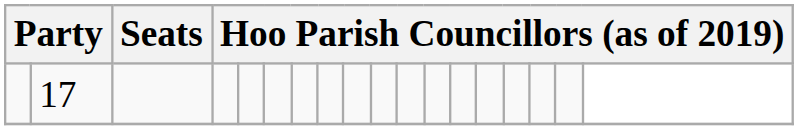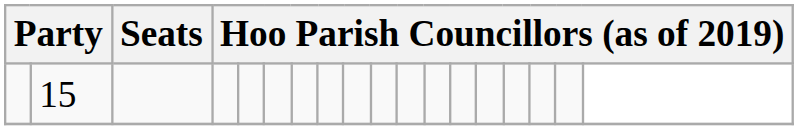(58, 93) 17 -> (58, 93) 15
